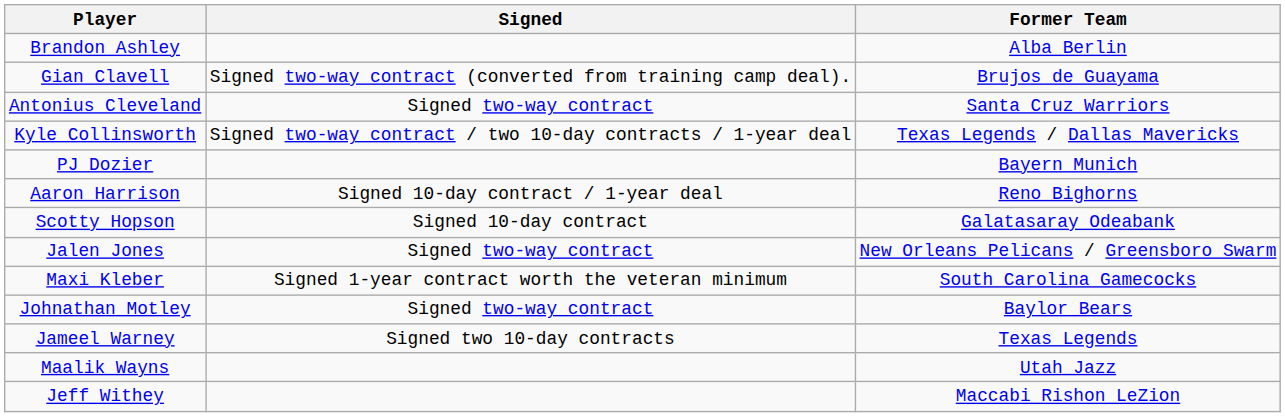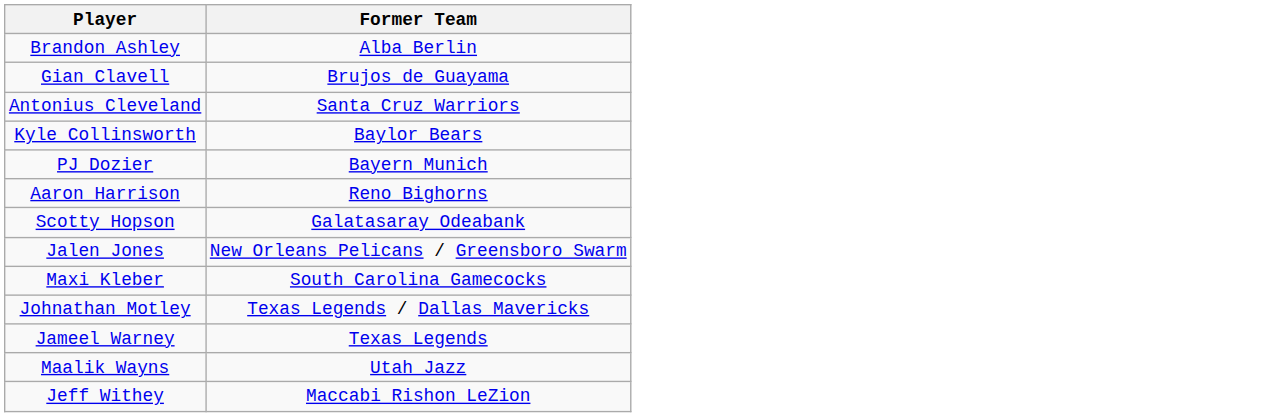- column: (530, 19)
(1068, 135) Texas Legends / Dallas Mavericks -> (418, 135) Baylor Bears
(1068, 309) Baylor Bears -> (418, 309) Texas Legends / Dallas Mavericks
